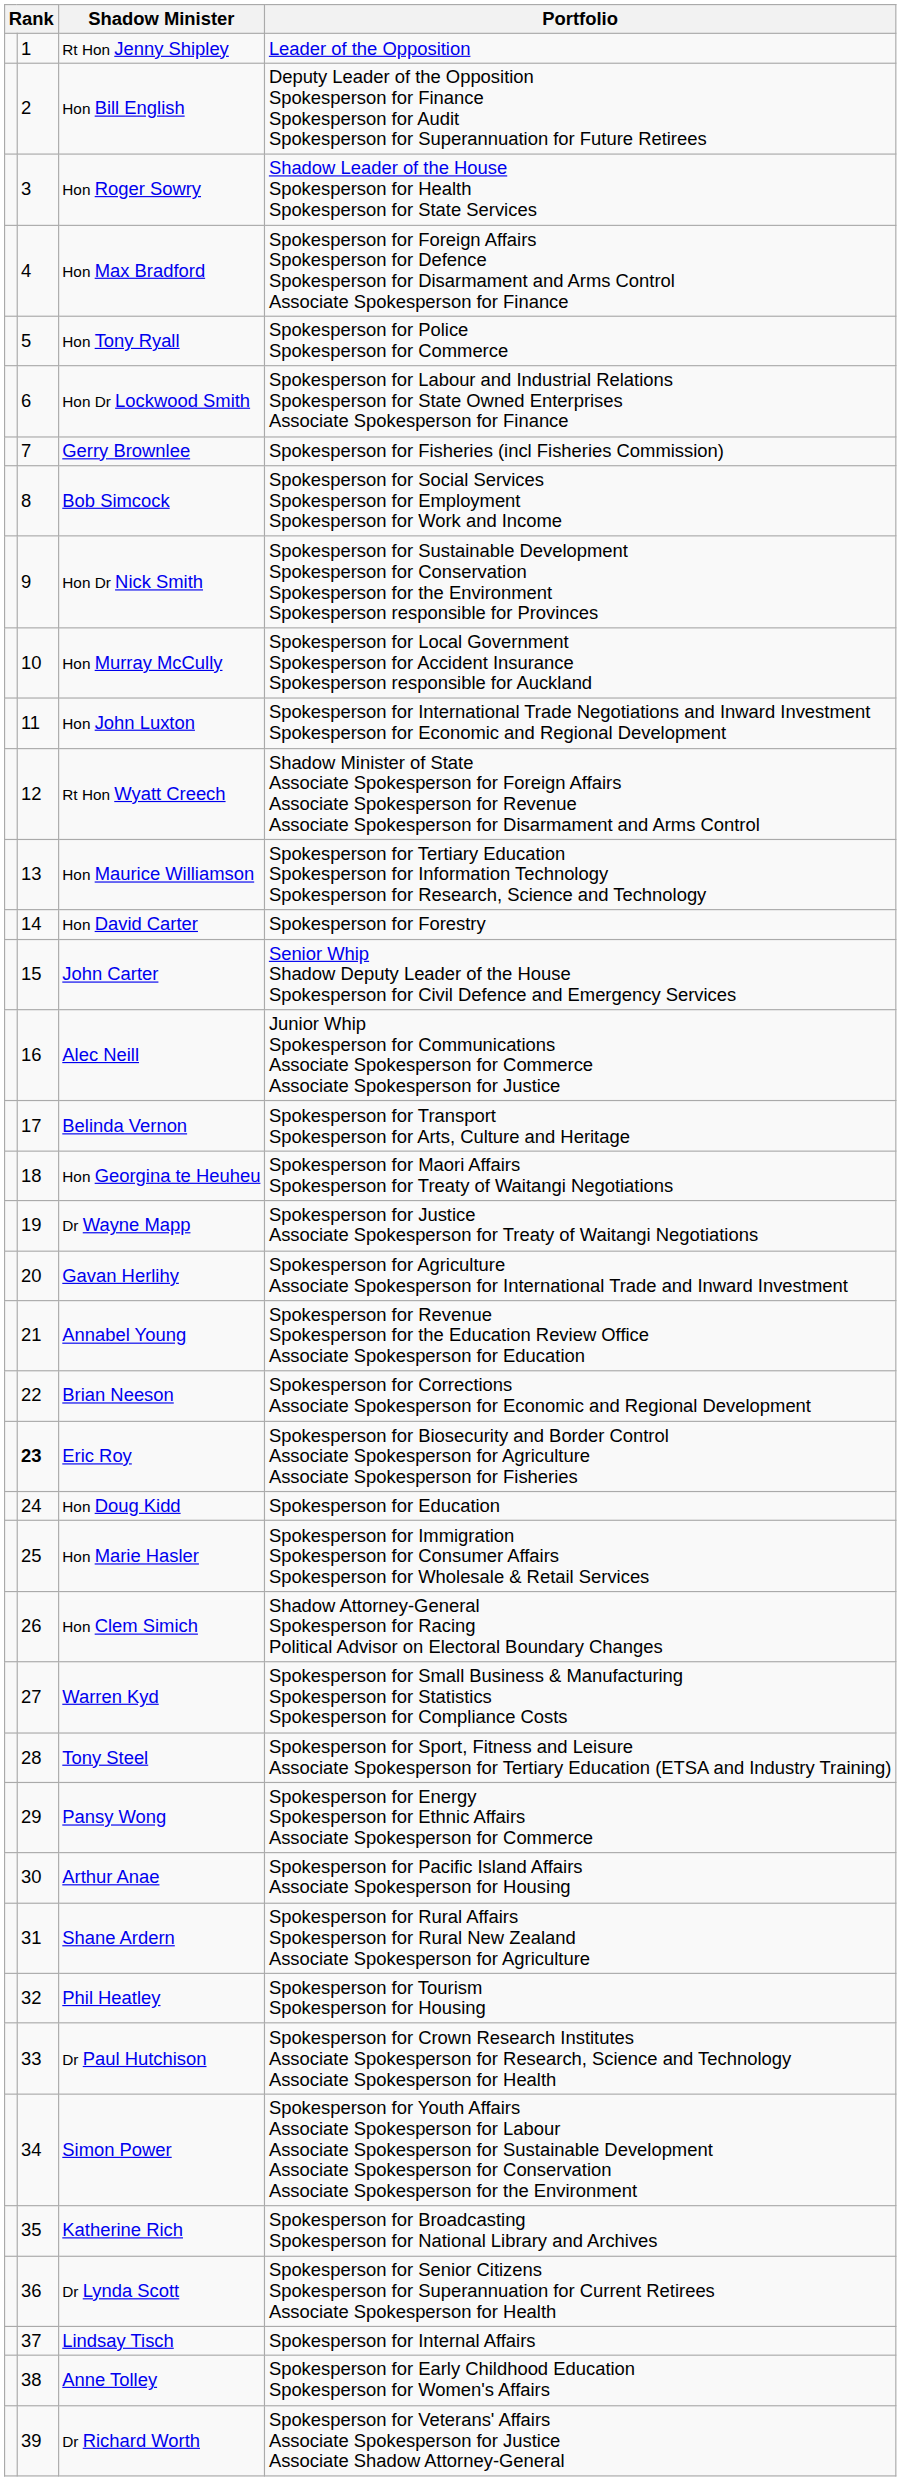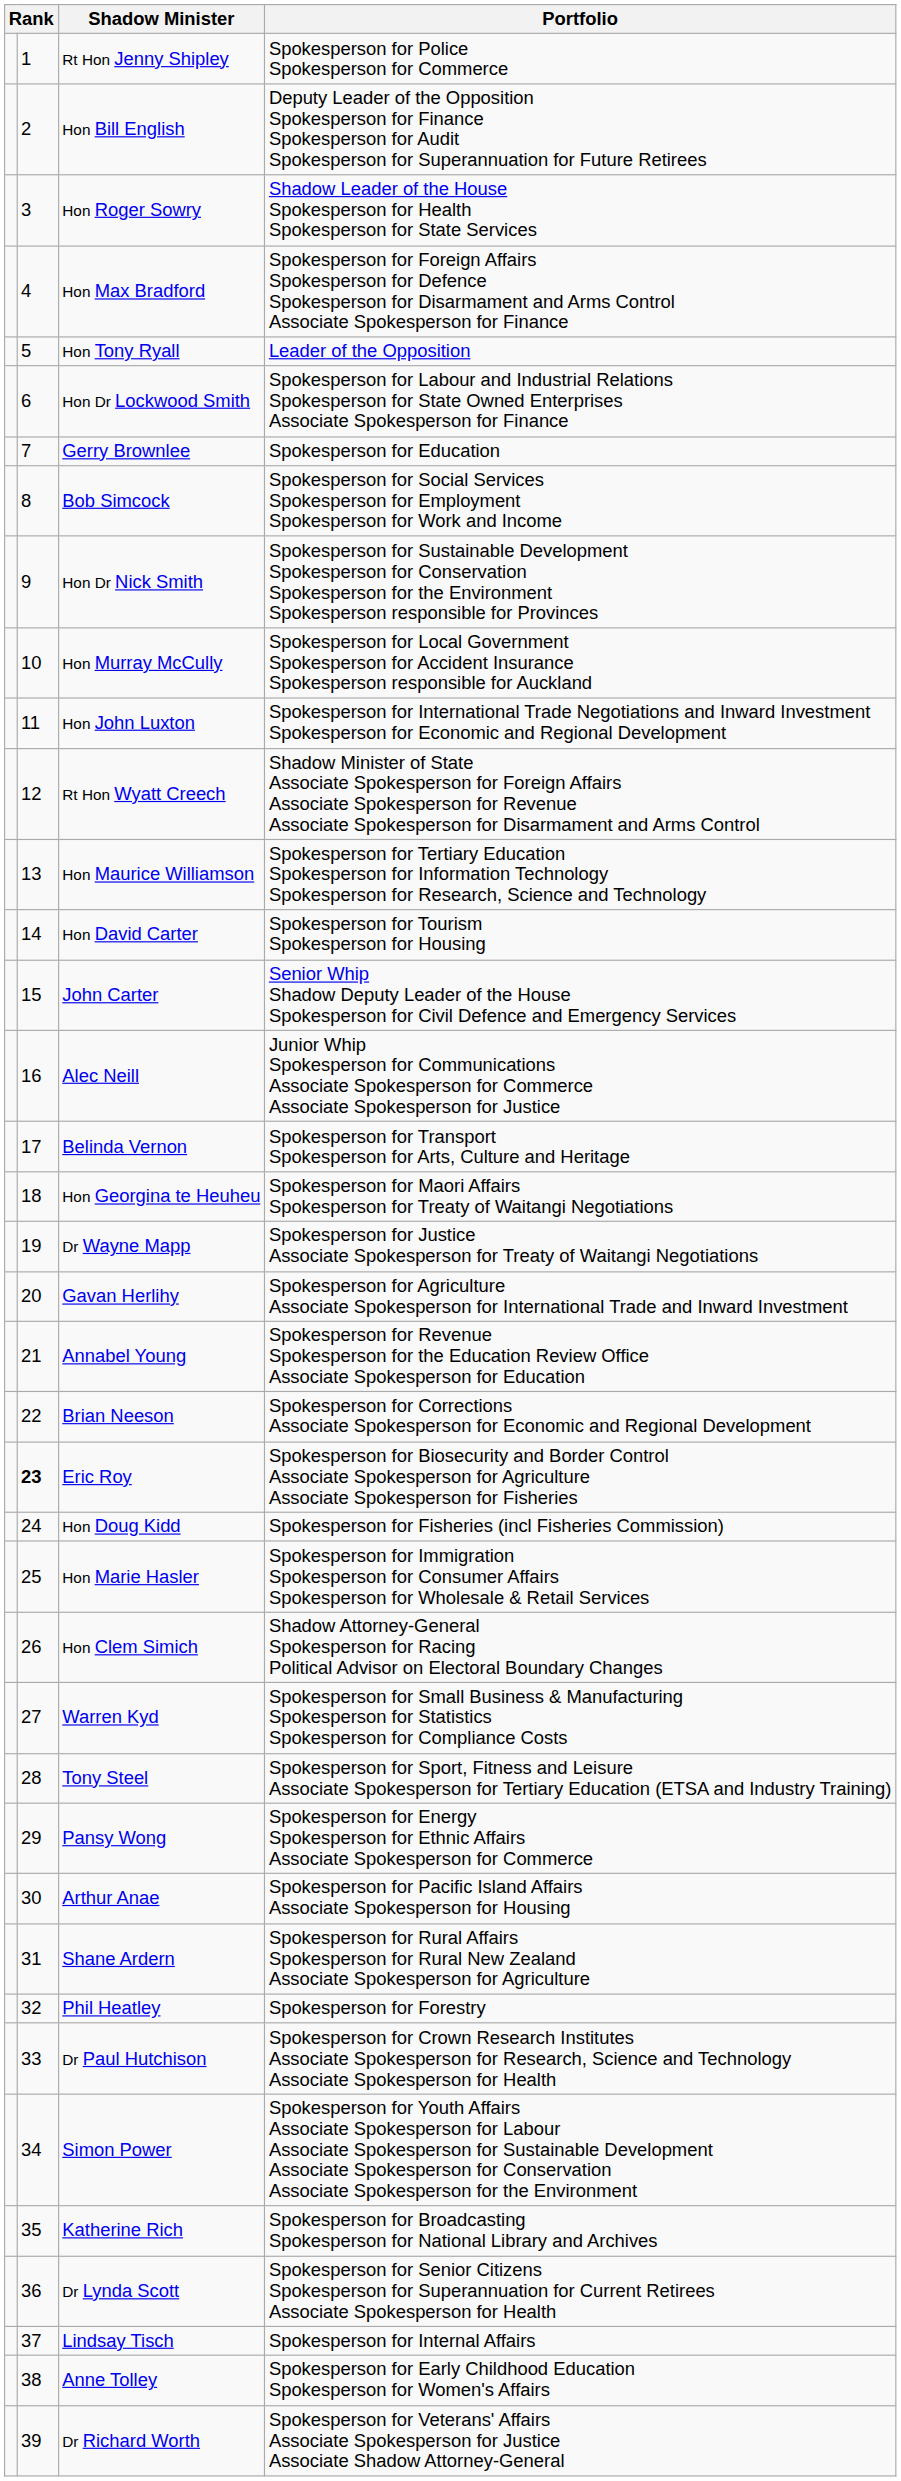(370, 48) Leader of the Opposition -> (389, 58) Spokesperson for Police Spokesperson for Commerce
(389, 340) Spokesperson for Police Spokesperson for Commerce -> (370, 351) Leader of the Opposition
(496, 451) Spokesperson for Fisheries (incl Fisheries Commission) -> (384, 451) Spokesperson for Education
(377, 924) Spokesperson for Forestry -> (377, 934) Spokesperson for Tourism Spokesperson for Housing
(384, 1506) Spokesperson for Education -> (496, 1526) Spokesperson for Fisheries (incl Fisheries Commission)
(377, 1998) Spokesperson for Tourism Spokesperson for Housing -> (377, 2008) Spokesperson for Forestry
